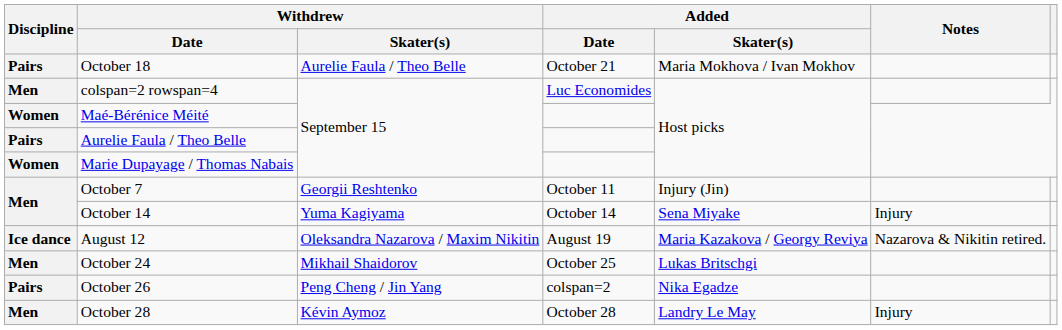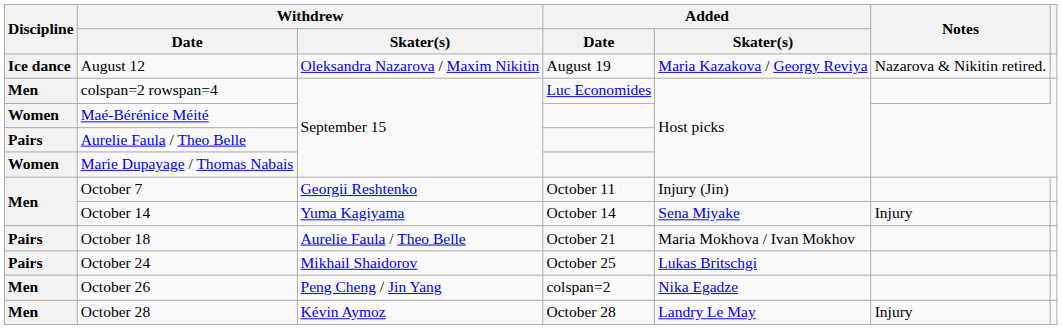rows swapped: (113, 238) <-> (115, 66)
(23, 262) Men -> (25, 262) Pairs
(25, 287) Pairs -> (23, 287) Men
